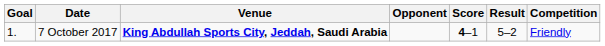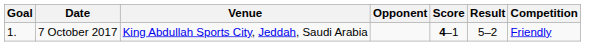(255, 31) bold -> (245, 31) normal
